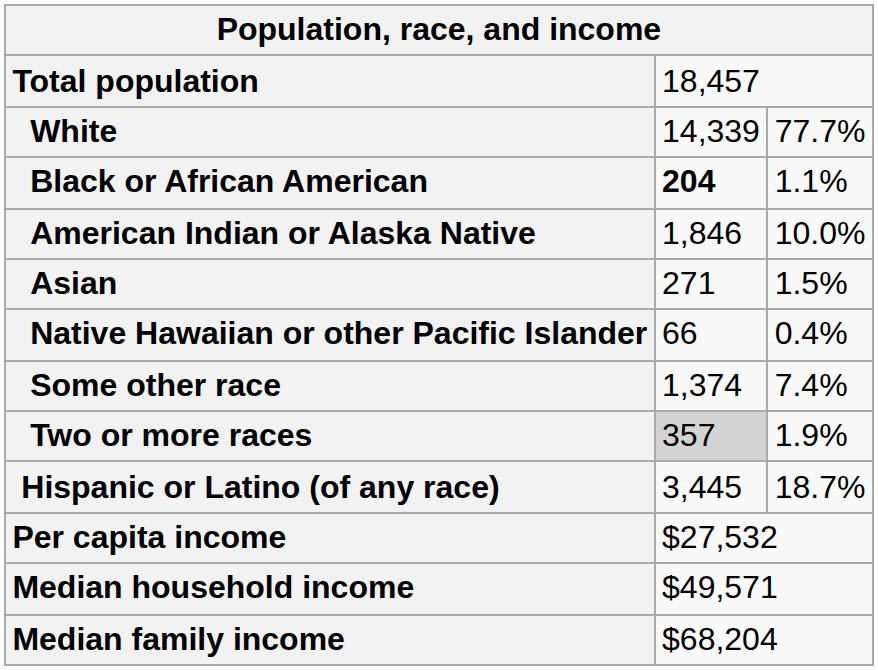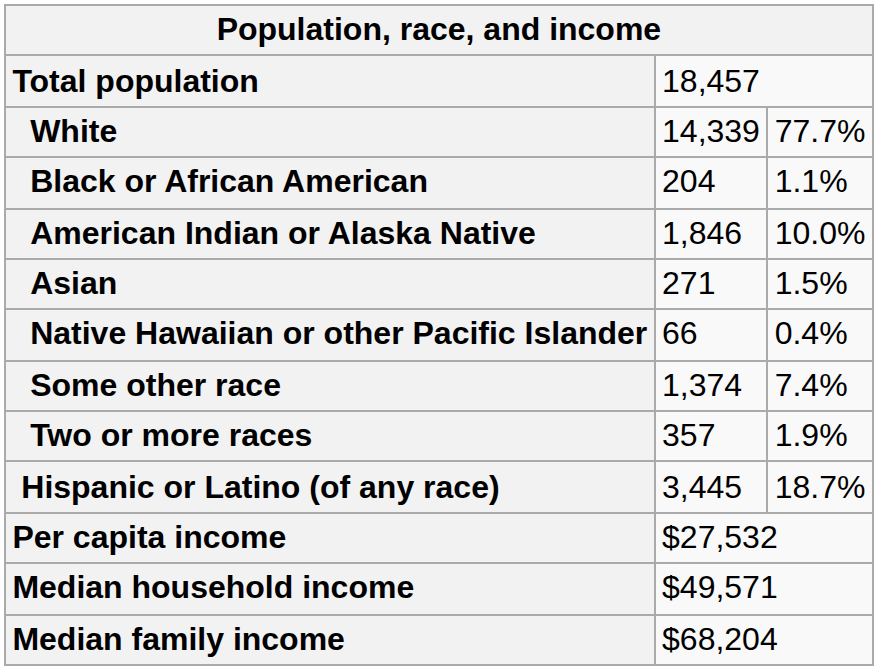(689, 182) bold -> (689, 182) normal
(689, 435) lightgrey background -> (689, 435) no background
